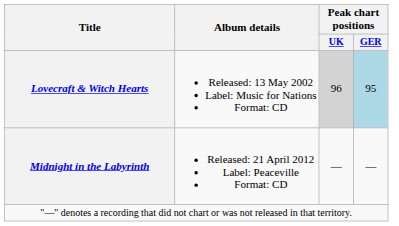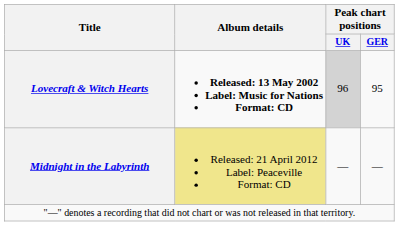(247, 95) normal -> (250, 95) bold
(371, 89) lightblue background -> (377, 89) no background
(247, 172) no background -> (250, 172) khaki background
